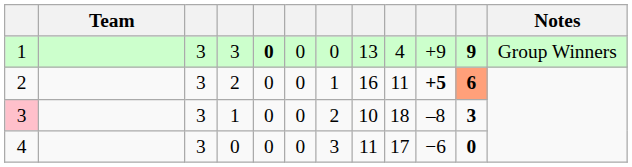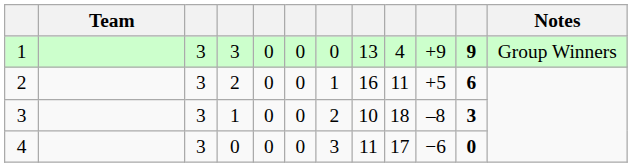(269, 51) bold -> (269, 51) normal
(436, 82) bold -> (436, 82) normal
(471, 82) lightsalmon background -> (471, 82) no background
(22, 114) pink background -> (22, 114) no background
